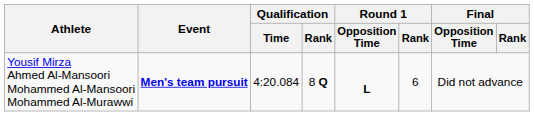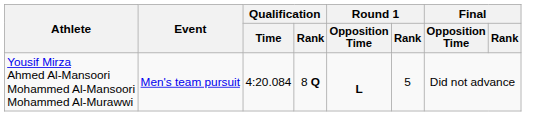(194, 82) bold -> (190, 82) normal
(415, 82) 6 -> (408, 82) 5
